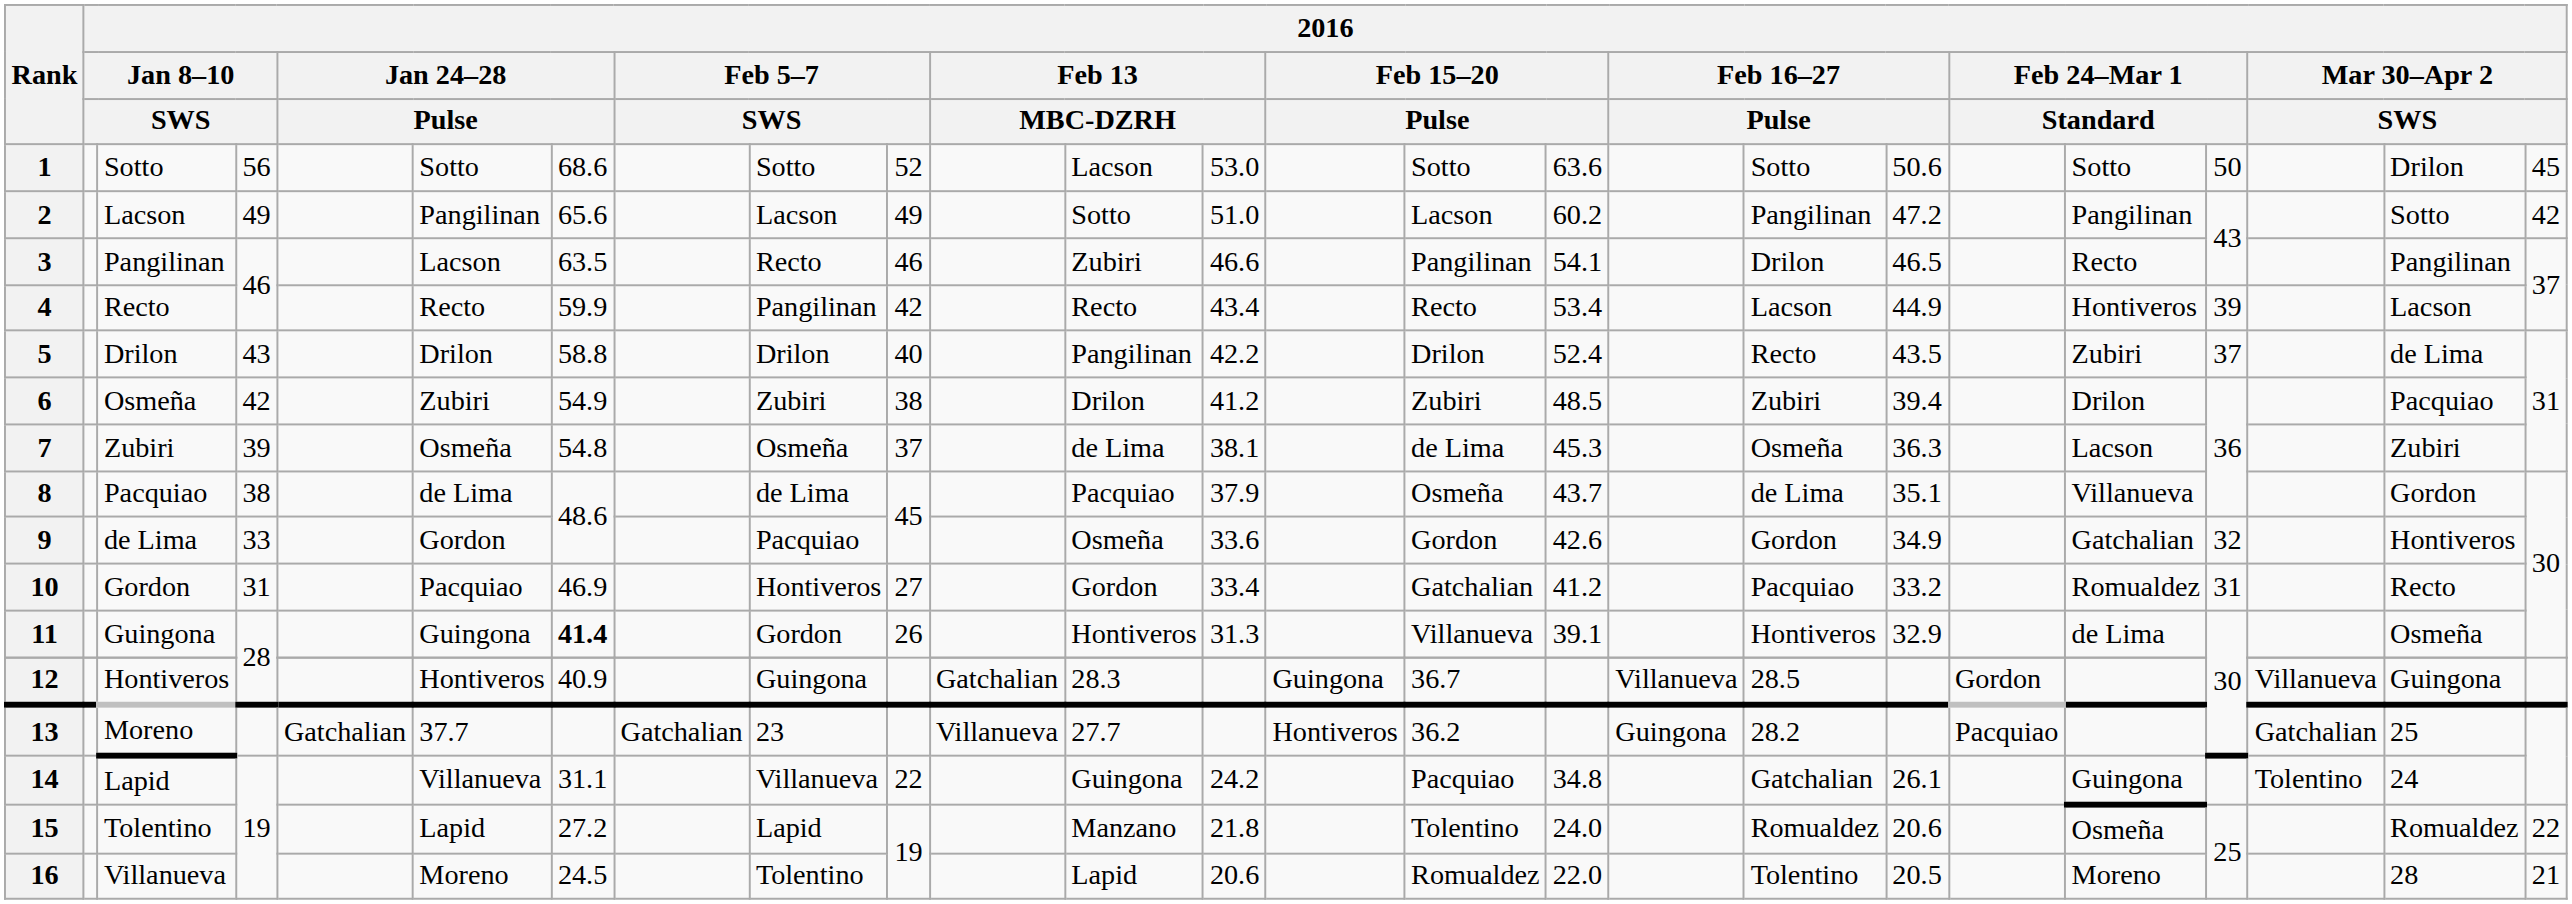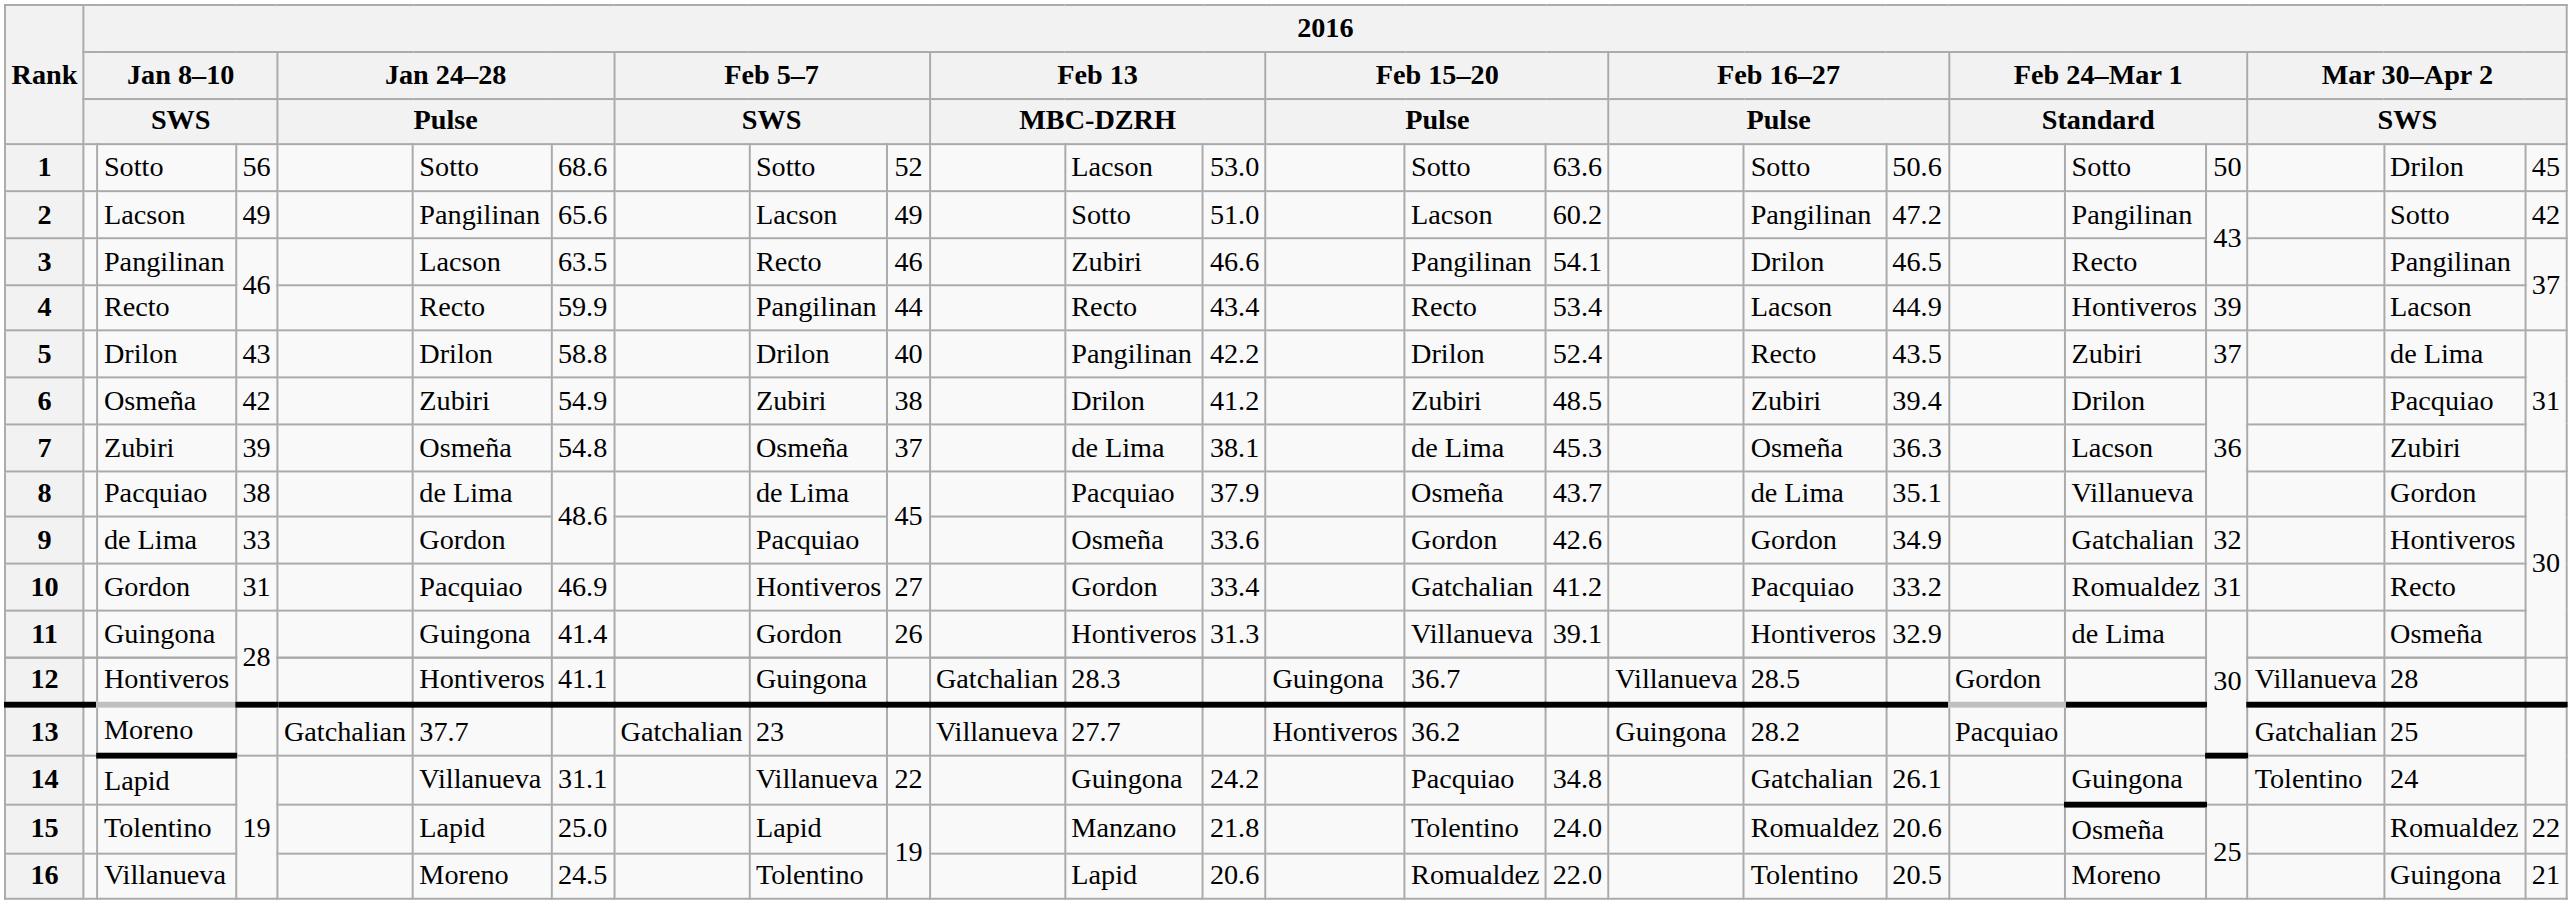(909, 307) 42 -> (909, 307) 44
(583, 633) bold -> (583, 633) normal
(583, 679) 40.9 -> (583, 679) 41.1
(2446, 679) Guingona -> (2404, 679) 28
(583, 828) 27.2 -> (583, 828) 25.0
(2404, 875) 28 -> (2446, 875) Guingona
